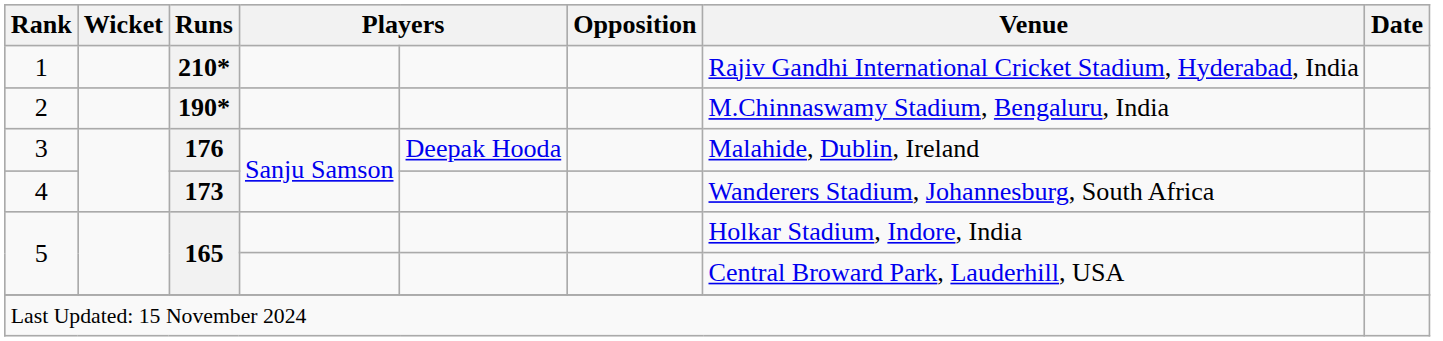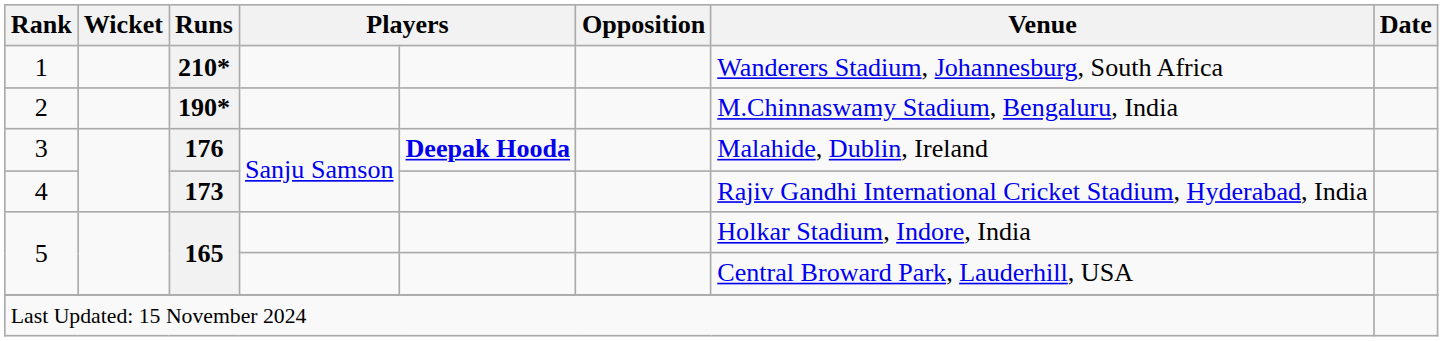(1034, 66) Rajiv Gandhi International Cricket Stadium, Hyderabad, India -> (970, 66) Wanderers Stadium, Johannesburg, South Africa
(483, 149) normal -> (488, 149) bold
(961, 190) Wanderers Stadium, Johannesburg, South Africa -> (1042, 190) Rajiv Gandhi International Cricket Stadium, Hyderabad, India
